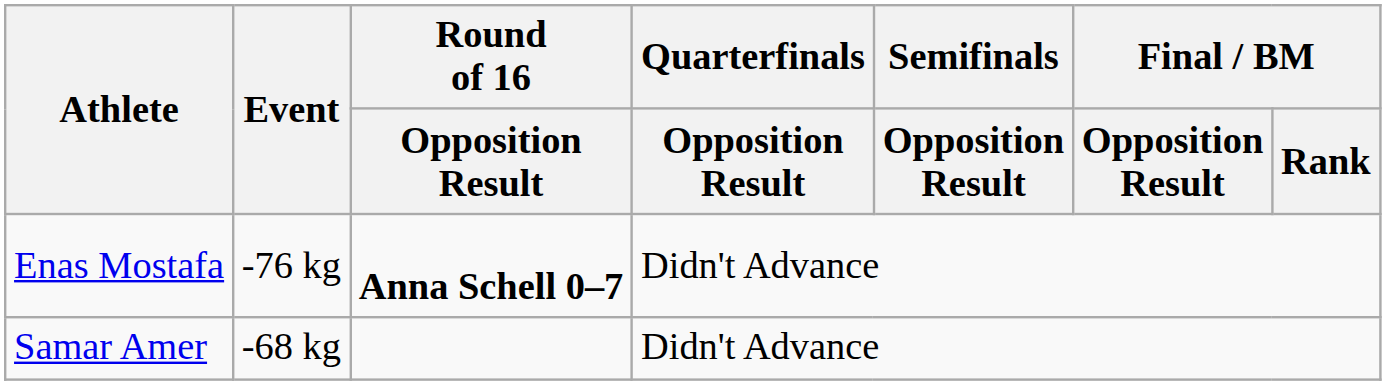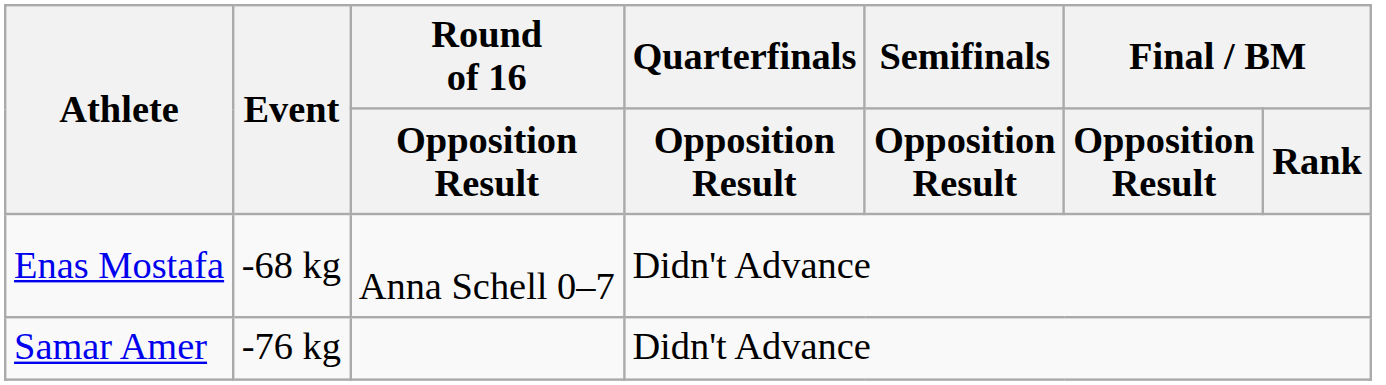(291, 264) -76 kg -> (291, 264) -68 kg
(491, 286) bold -> (487, 286) normal
(291, 347) -68 kg -> (291, 347) -76 kg
